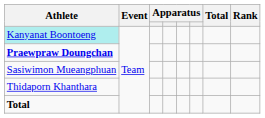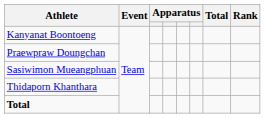(51, 35) paleturquoise background -> (51, 35) no background
(60, 52) bold -> (56, 52) normal
